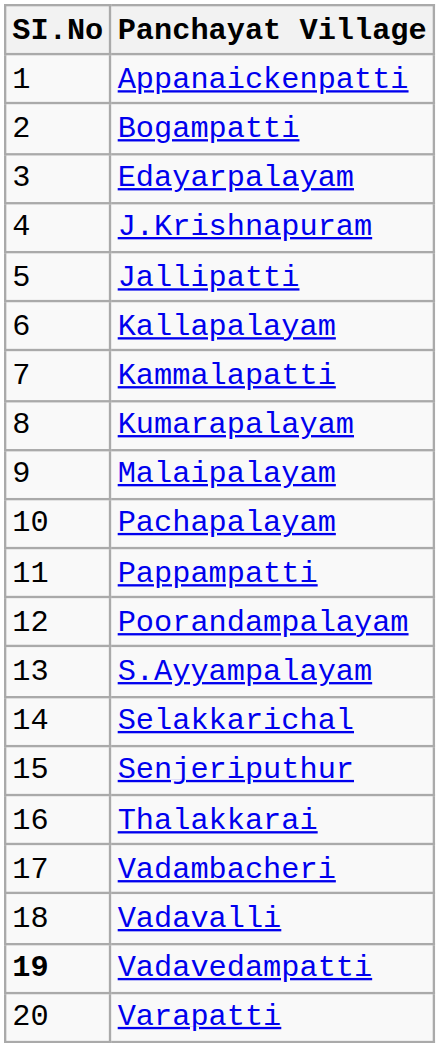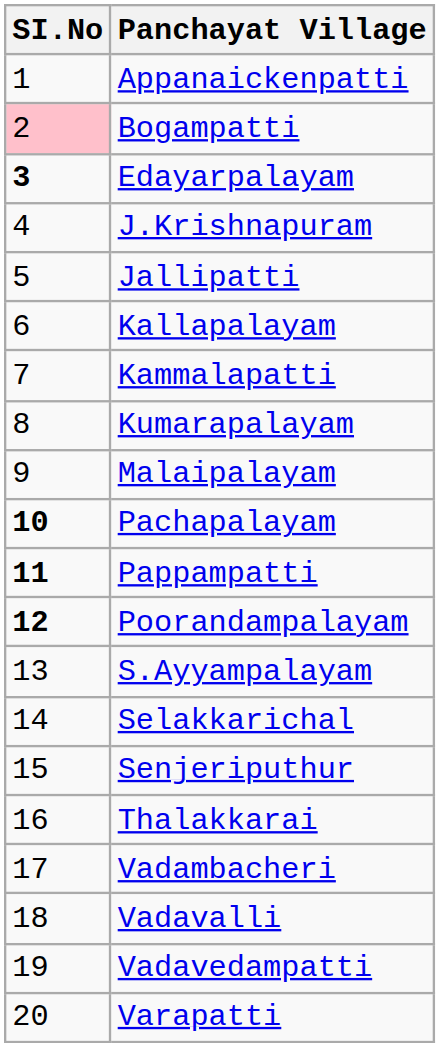(21, 129) no background -> (21, 129) pink background
(21, 178) normal -> (21, 178) bold
(31, 524) normal -> (31, 524) bold
(31, 573) normal -> (31, 573) bold
(31, 622) normal -> (31, 622) bold
(31, 968) bold -> (31, 968) normal
